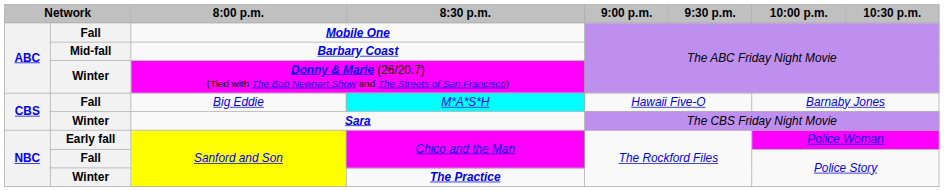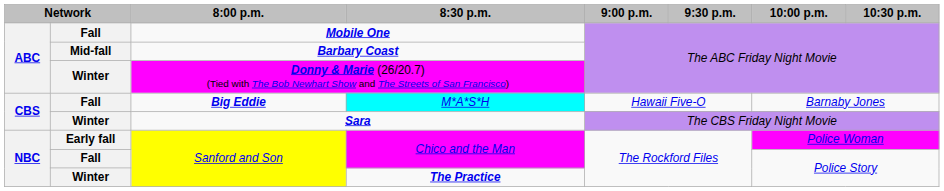(238, 102) normal -> (238, 102) bold
